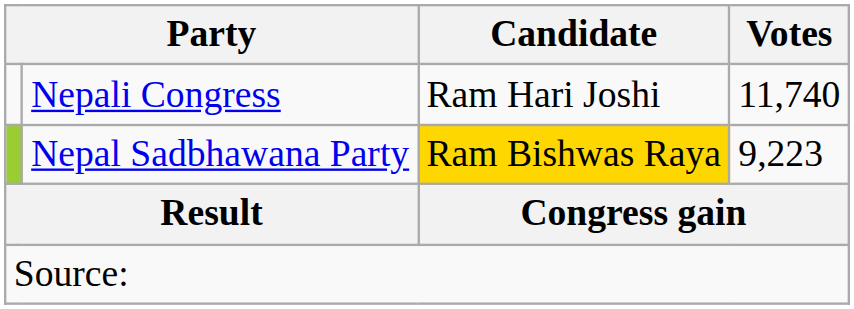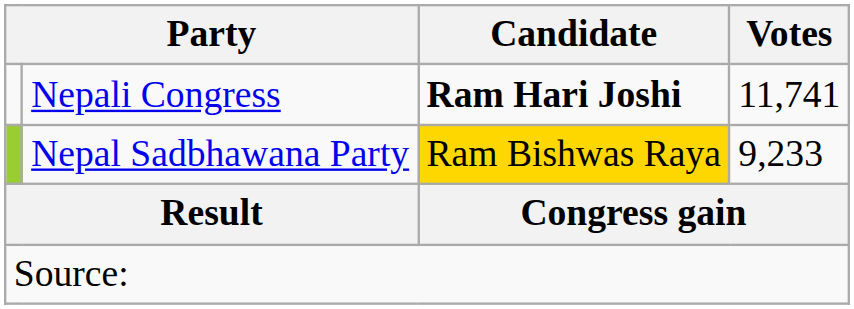(543, 93) normal -> (554, 93) bold
(789, 93) 11,740 -> (789, 93) 11,741
(781, 153) 9,223 -> (781, 153) 9,233
